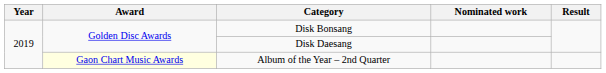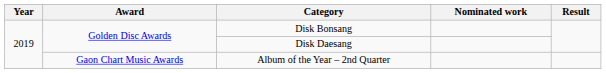(130, 60) lightyellow background -> (130, 60) no background
